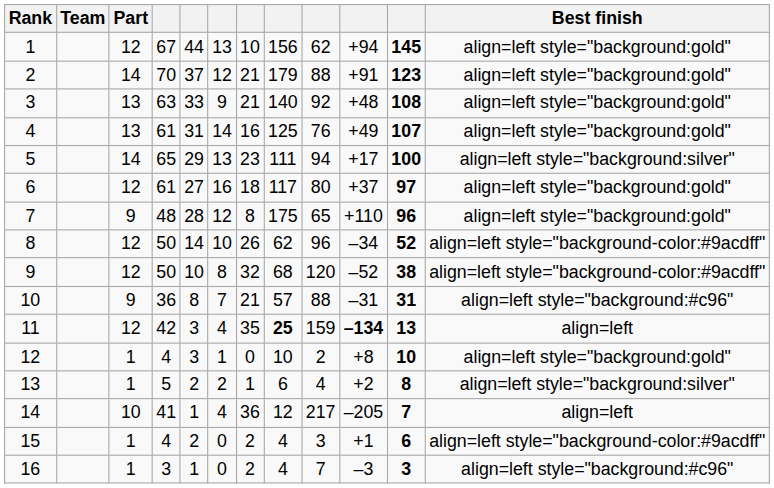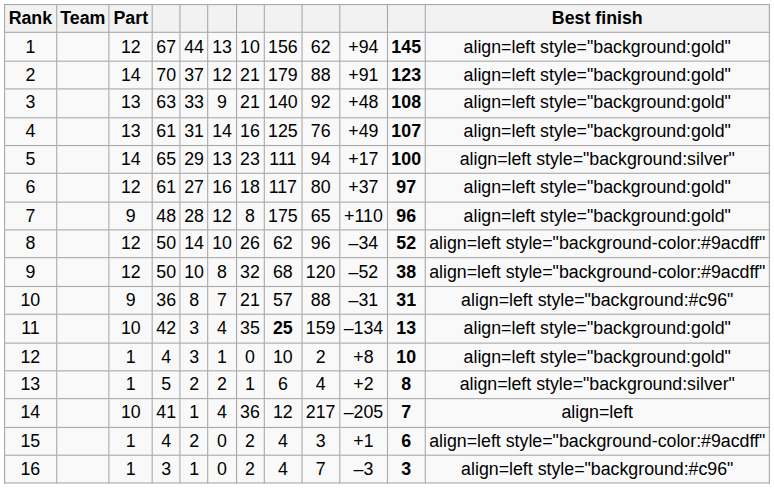(131, 328) 12 -> (131, 328) 10
(363, 328) bold -> (363, 328) normal
(597, 328) align=left -> (597, 328) align=left style="background:gold"
